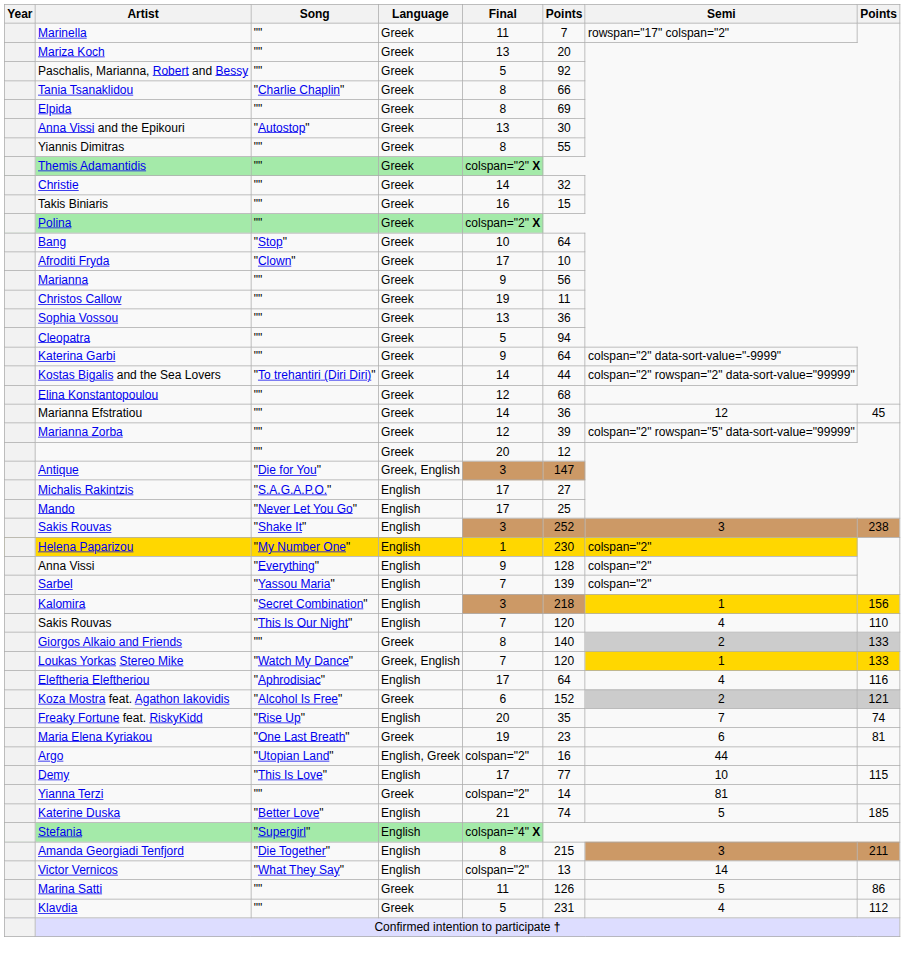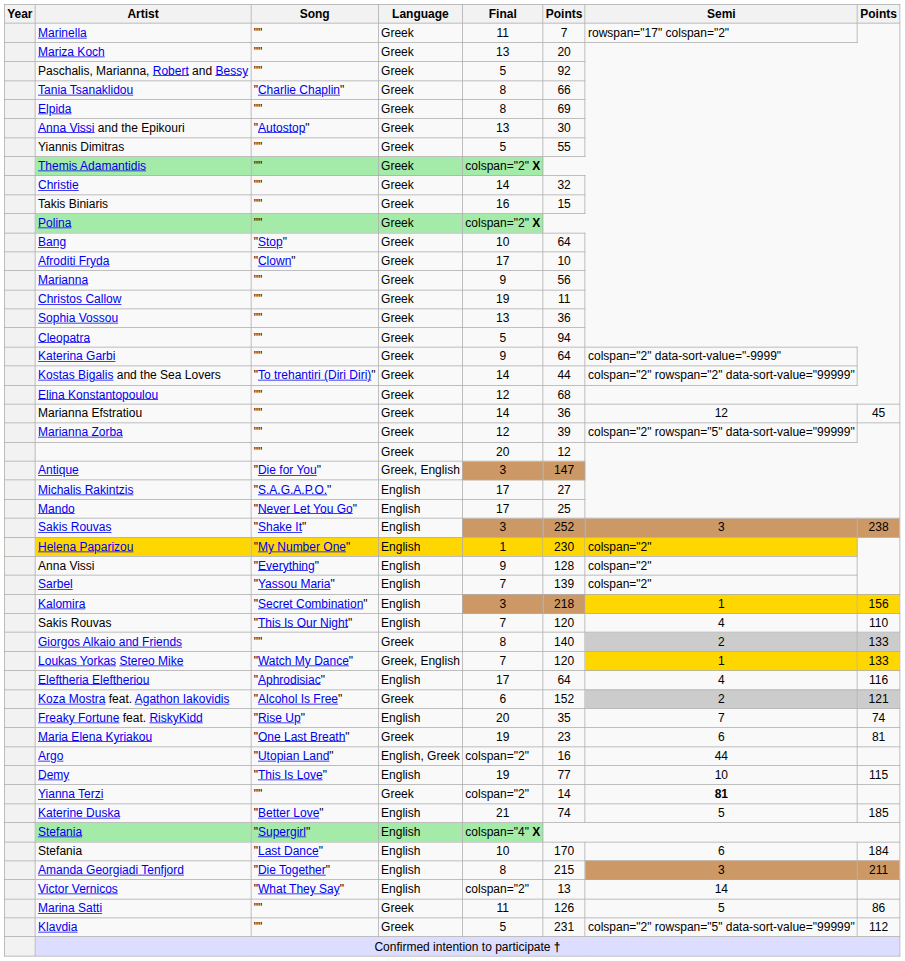(503, 147) 8 -> (503, 147) 5
(503, 775) 17 -> (503, 775) 19
(721, 794) normal -> (721, 794) bold
+ row: (60, 851)
(721, 908) 4 -> (721, 927) colspan="2" rowspan="5" data-sort-value="99999"
